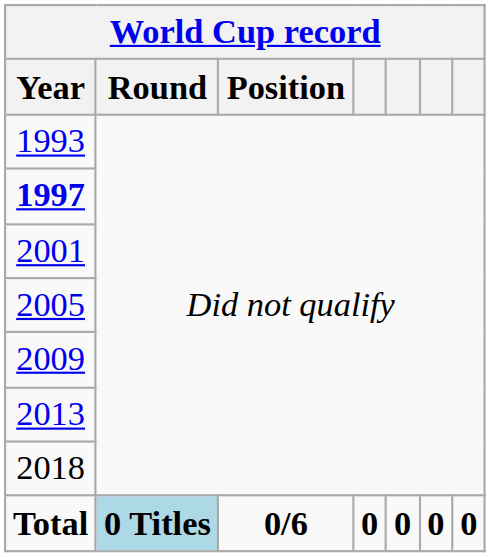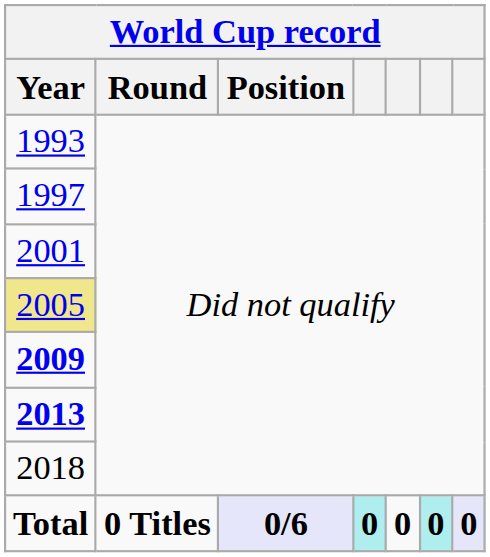(51, 195) bold -> (51, 195) normal
(51, 304) no background -> (51, 304) khaki background
(51, 359) normal -> (51, 359) bold
(51, 413) normal -> (51, 413) bold
(157, 522) lightblue background -> (157, 522) no background
(286, 522) no background -> (286, 522) lavender background
(370, 522) no background -> (370, 522) paleturquoise background
(436, 522) no background -> (436, 522) paleturquoise background
(469, 522) no background -> (469, 522) lavender background
